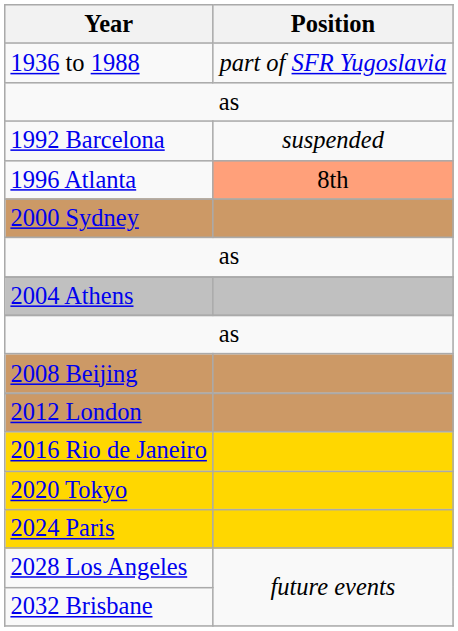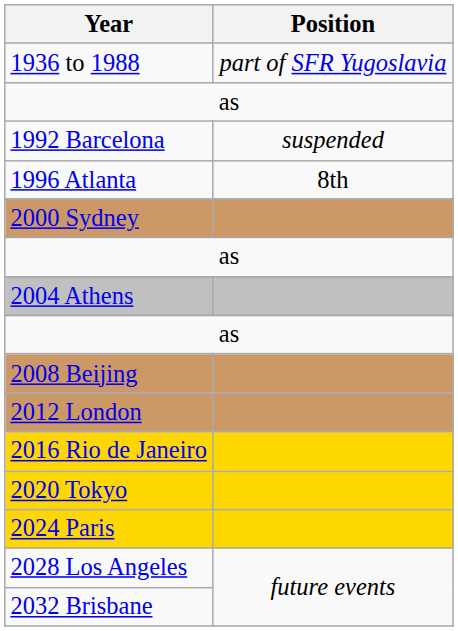(333, 179) lightsalmon background -> (333, 179) no background
